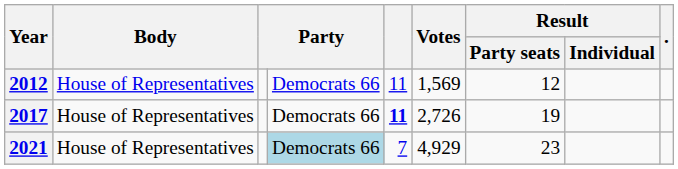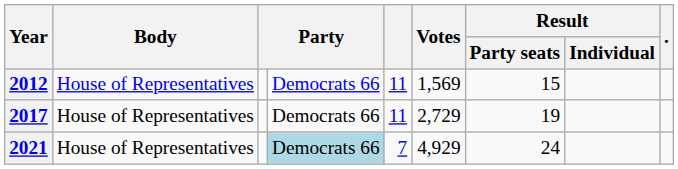(550, 84) 12 -> (550, 84) 15
(398, 116) bold -> (398, 116) normal
(439, 116) 2,726 -> (439, 116) 2,729
(550, 148) 23 -> (550, 148) 24
